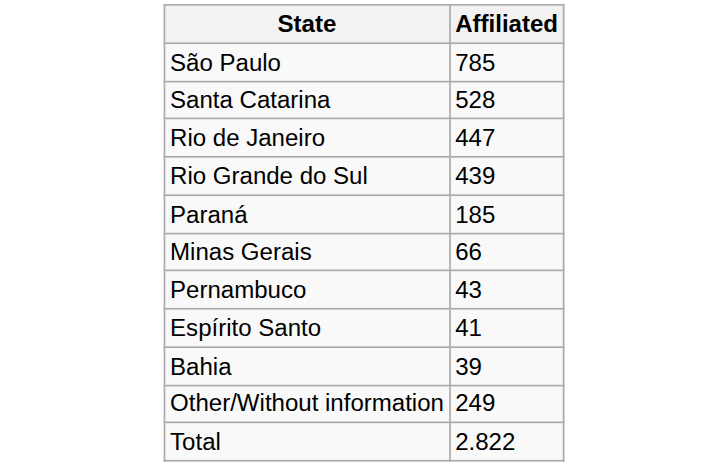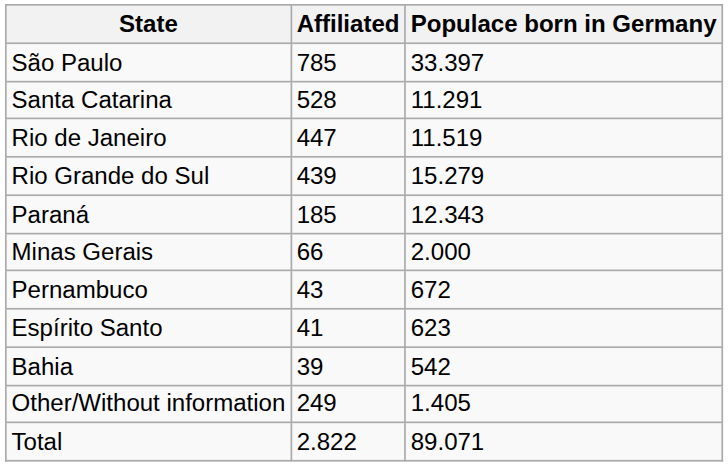+ column: (564, 24)
